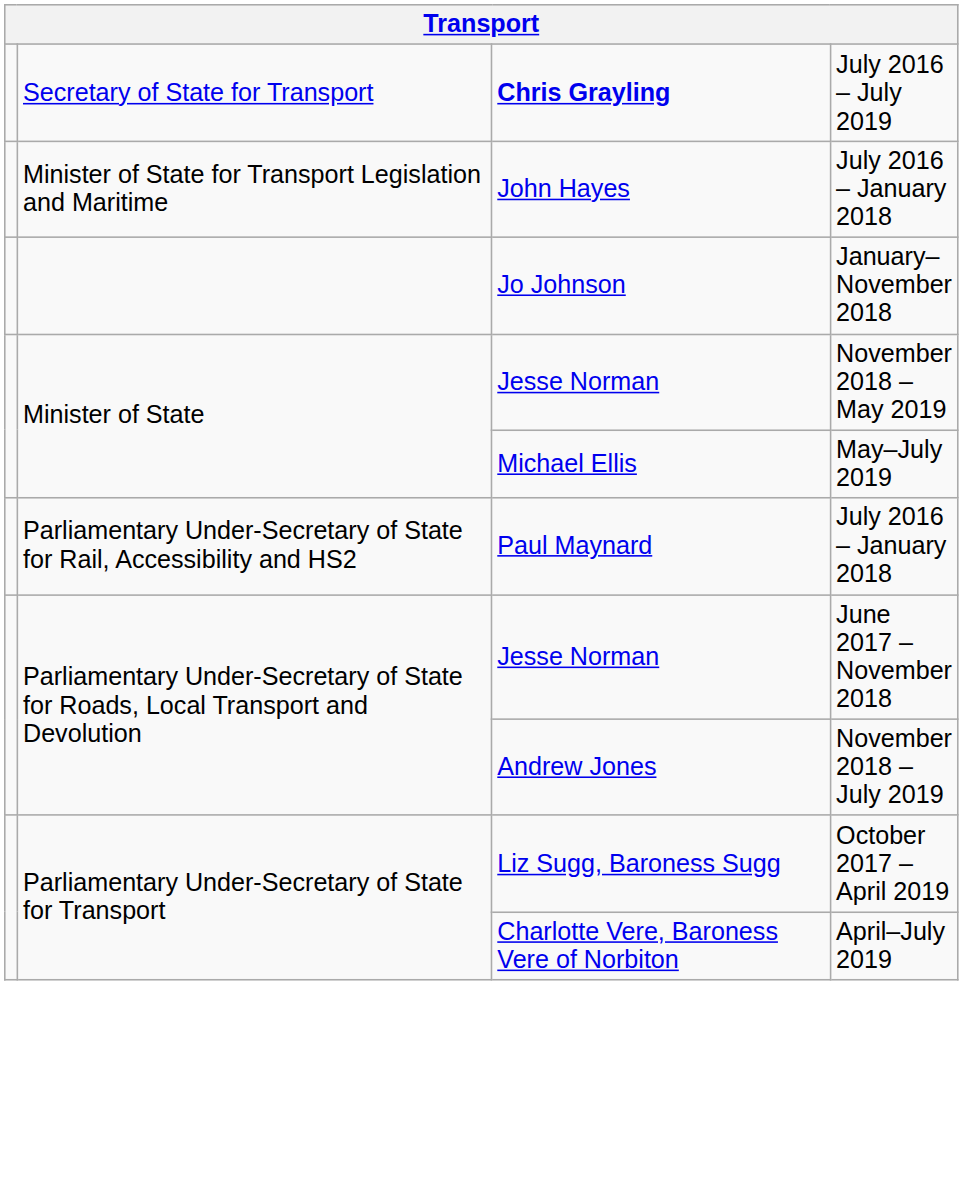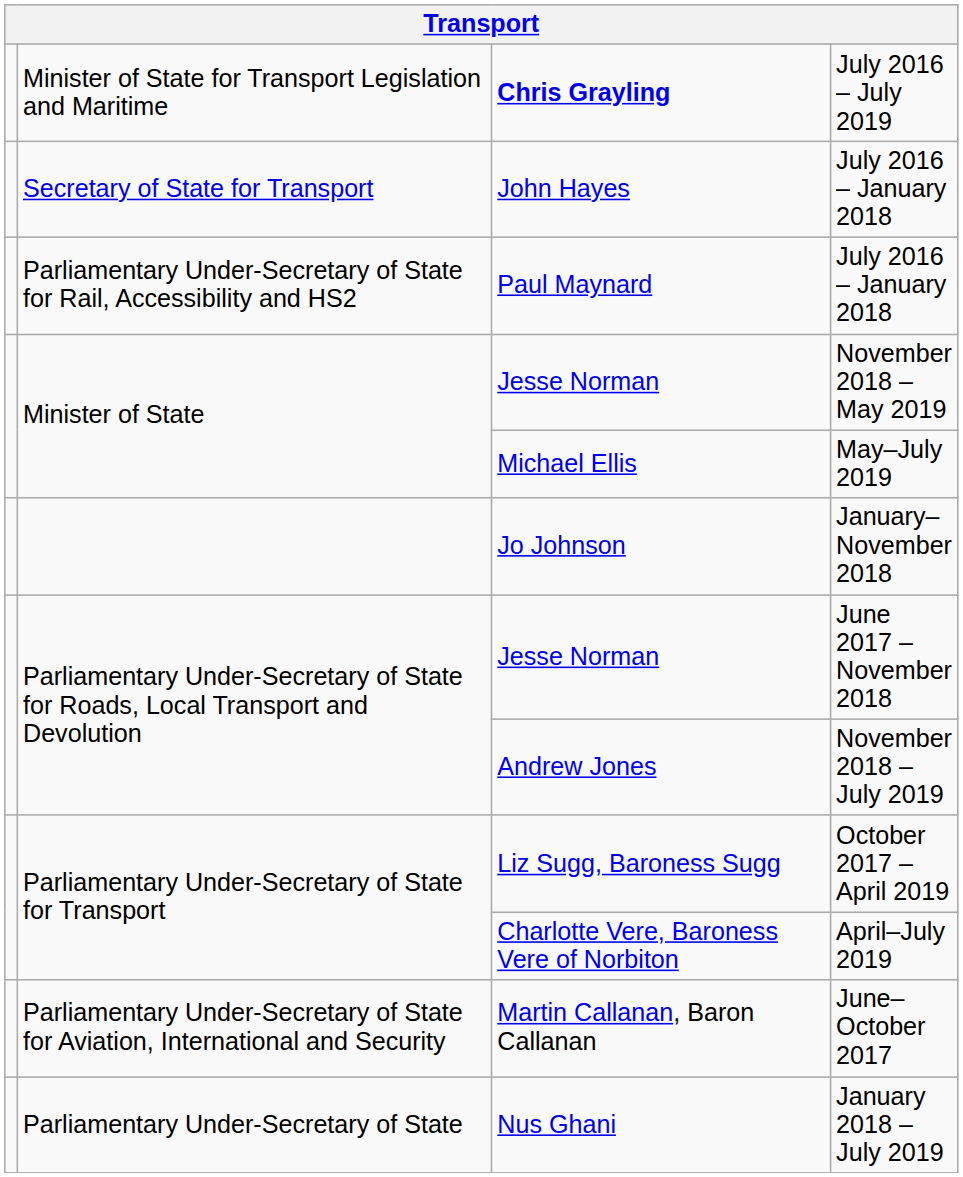(198, 92) Secretary of State for Transport -> (252, 92) Minister of State for Transport Legislation and Maritime
(252, 188) Minister of State for Transport Legislation and Maritime -> (198, 188) Secretary of State for Transport
rows swapped: (562, 285) <-> (575, 546)
+ row: (626, 1027)
+ row: (557, 1124)
